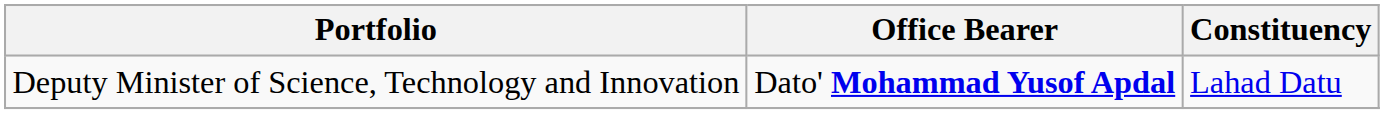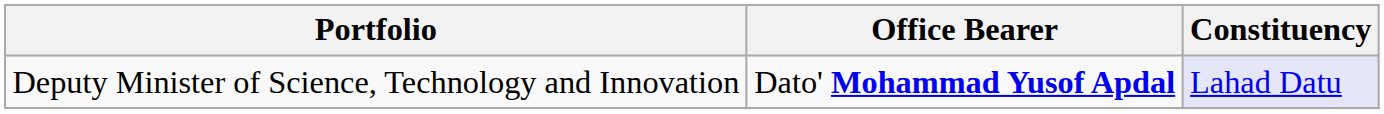(1266, 81) no background -> (1266, 81) lavender background
